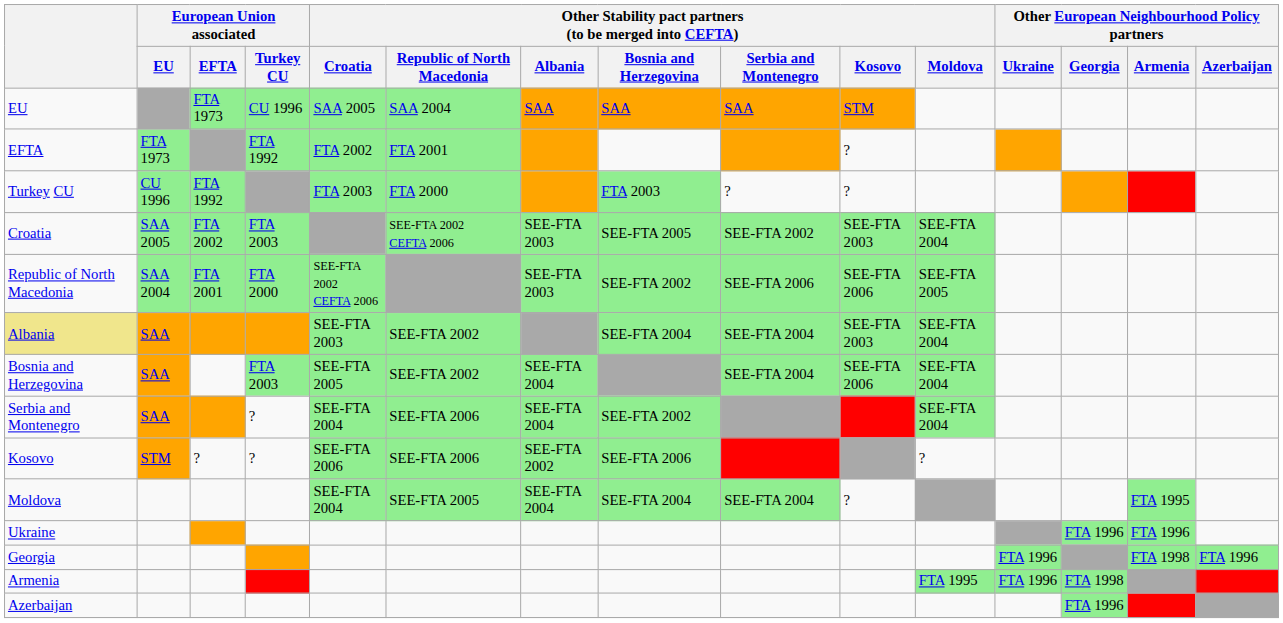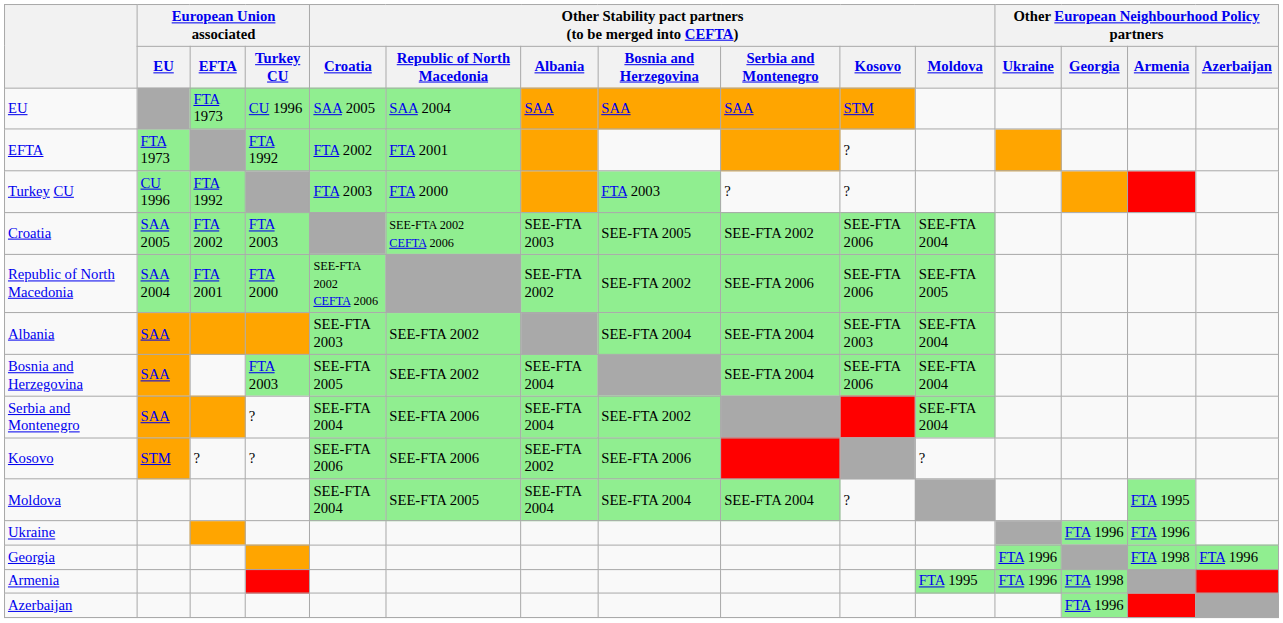(872, 233) SEE-FTA 2003 -> (872, 233) SEE-FTA 2006
(553, 283) SEE-FTA 2003 -> (553, 283) SEE-FTA 2002
(31, 333) khaki background -> (31, 333) no background
